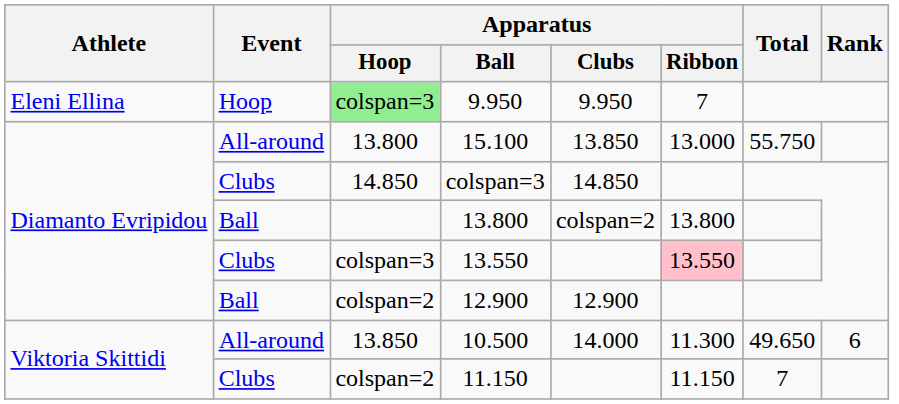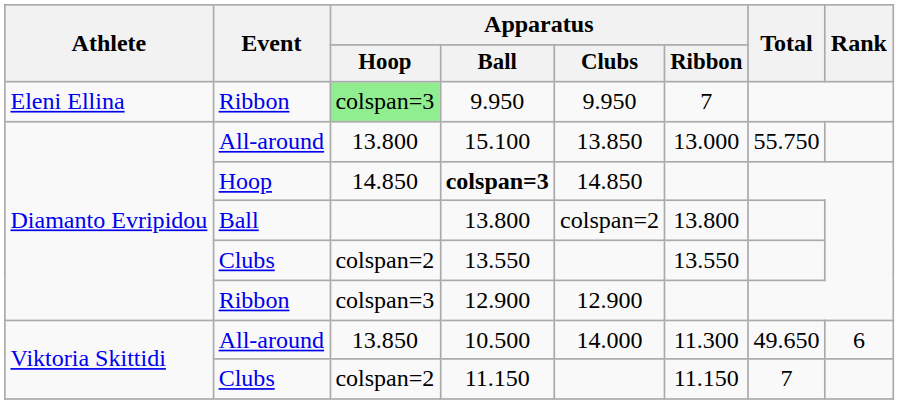(245, 101) Hoop -> (254, 101) Ribbon
(247, 181) Clubs -> (245, 181) Hoop
(495, 181) normal -> (497, 181) bold
(385, 260) colspan=3 -> (385, 260) colspan=2
(702, 260) pink background -> (706, 260) no background
(239, 300) Ball -> (254, 300) Ribbon
(385, 300) colspan=2 -> (385, 300) colspan=3
